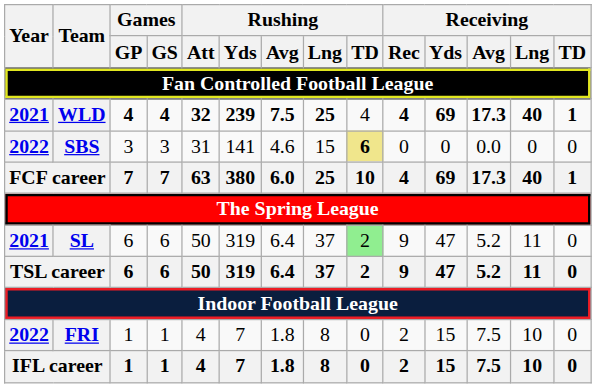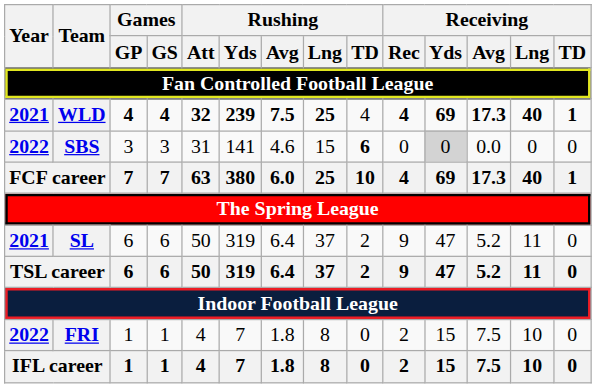(365, 146) khaki background -> (365, 146) no background
(446, 146) no background -> (446, 146) lightgrey background
(365, 240) lightgreen background -> (365, 240) no background
